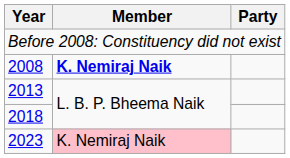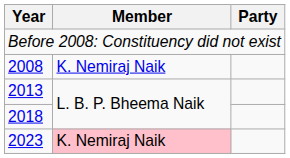(114, 66) bold -> (111, 66) normal
